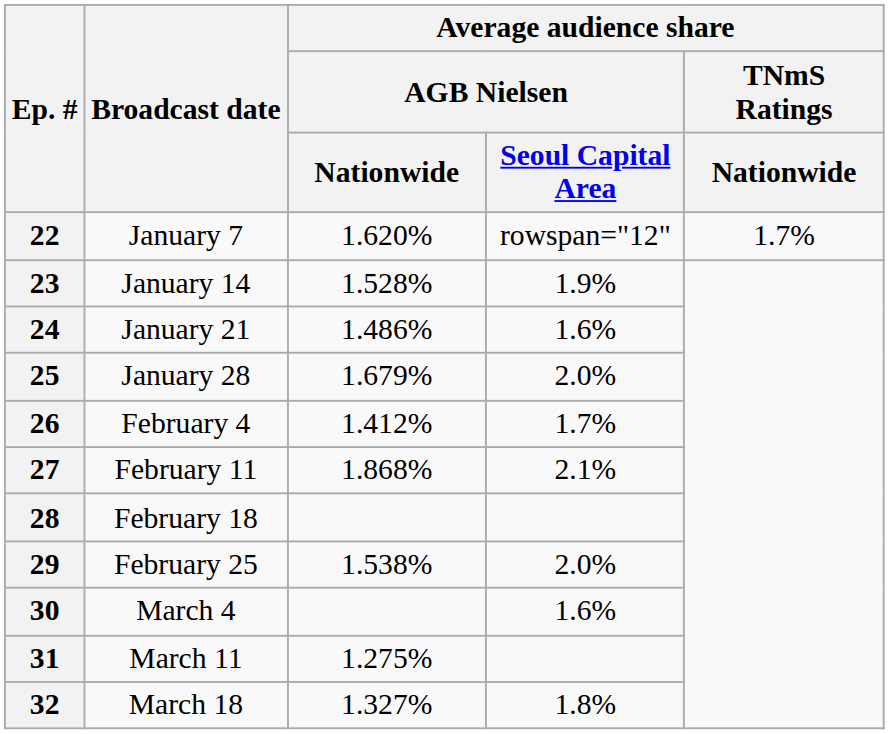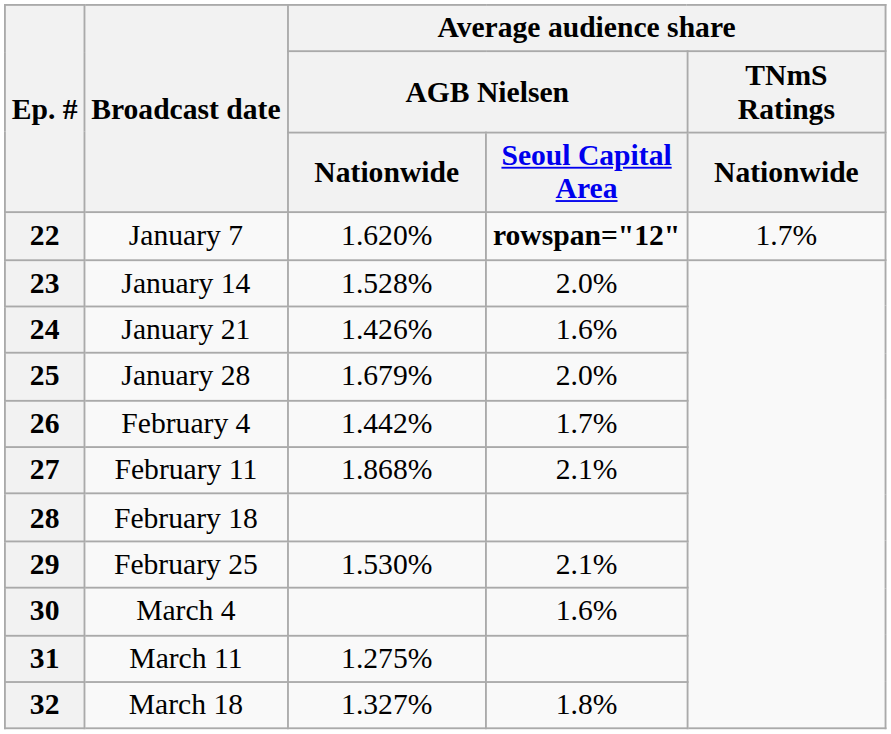(585, 235) normal -> (587, 235) bold
(585, 282) 1.9% -> (587, 282) 2.0%
(387, 329) 1.486% -> (387, 329) 1.426%
(387, 423) 1.412% -> (387, 423) 1.442%
(387, 564) 1.538% -> (387, 564) 1.530%
(585, 564) 2.0% -> (587, 564) 2.1%
